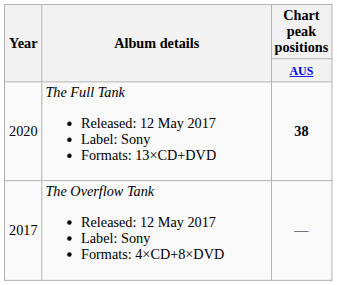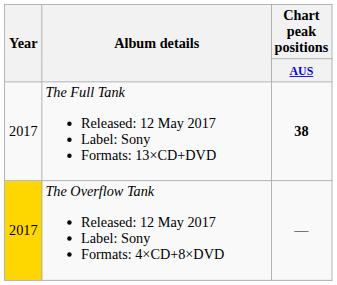(23, 131) 2020 -> (23, 131) 2017
(23, 230) no background -> (23, 230) gold background
